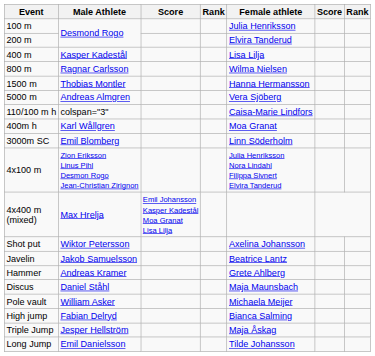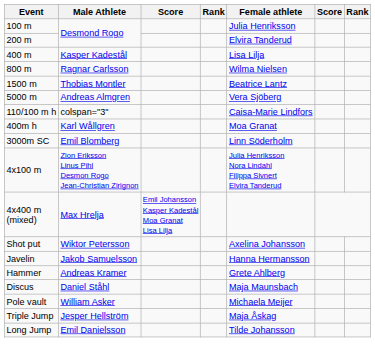(269, 84) Hanna Hermansson -> (258, 84) Beatrice Lantz
(258, 259) Beatrice Lantz -> (269, 259) Hanna Hermansson
- row: (27, 316)
